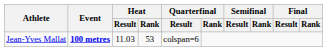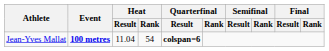(125, 39) 11.03 -> (125, 39) 11.04
(150, 39) 53 -> (150, 39) 54
(181, 39) normal -> (182, 39) bold
